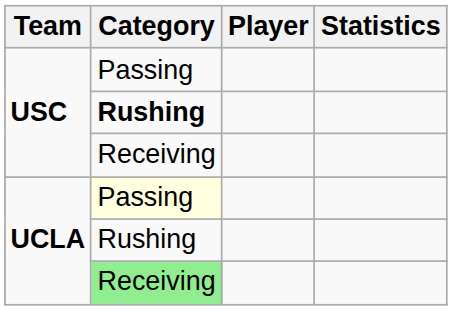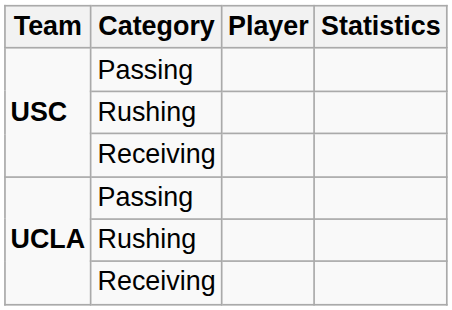(151, 111) bold -> (147, 111) normal
(145, 197) lightyellow background -> (145, 197) no background
(157, 282) lightgreen background -> (157, 282) no background
